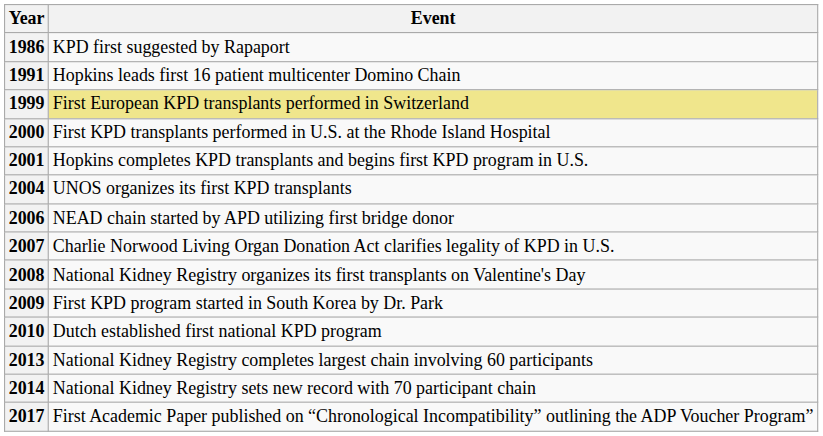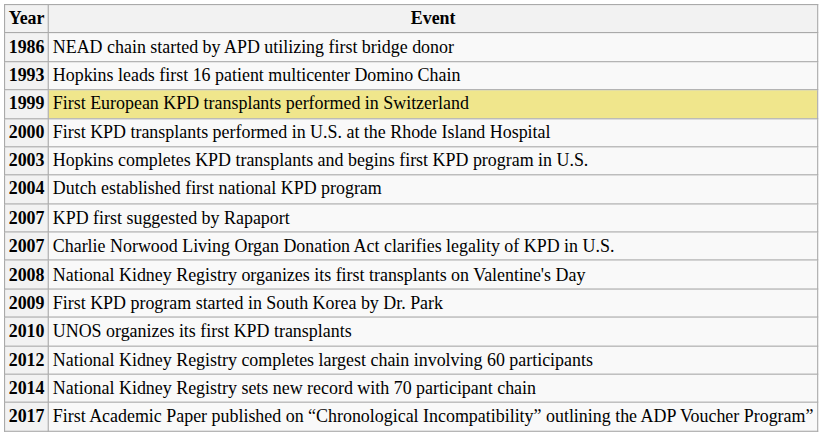(171, 47) KPD first suggested by Rapaport -> (253, 47) NEAD chain started by APD utilizing first bridge donor
(27, 75) 1991 -> (27, 75) 1993
(27, 160) 2001 -> (27, 160) 2003
(202, 189) UNOS organizes its first KPD transplants -> (217, 189) Dutch established first national KPD program
(27, 217) 2006 -> (27, 217) 2007
(253, 217) NEAD chain started by APD utilizing first bridge donor -> (171, 217) KPD first suggested by Rapaport
(217, 331) Dutch established first national KPD program -> (202, 331) UNOS organizes its first KPD transplants
(27, 359) 2013 -> (27, 359) 2012
